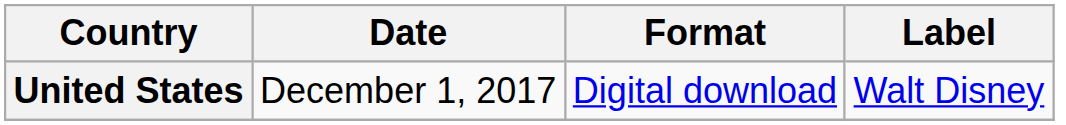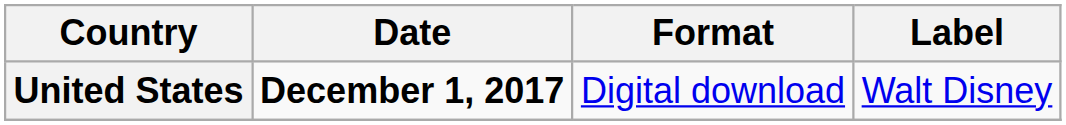(408, 90) normal -> (412, 90) bold
